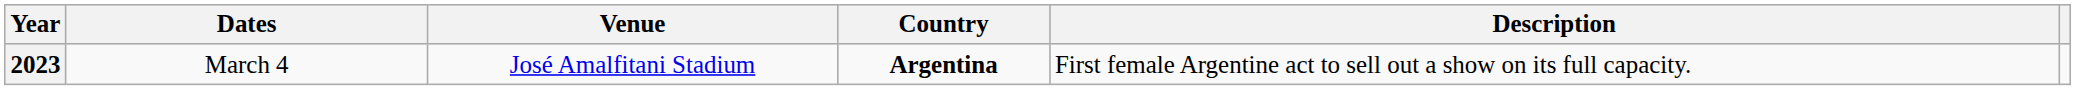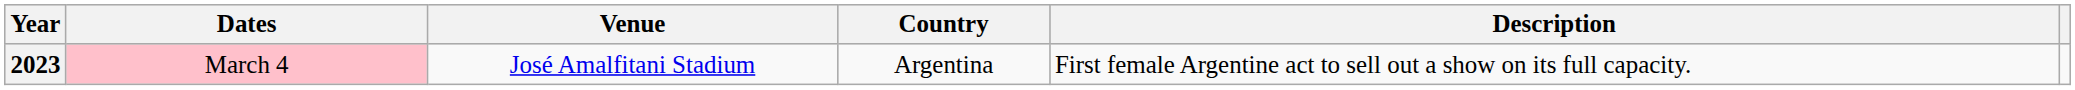(247, 63) no background -> (247, 63) pink background
(944, 63) bold -> (944, 63) normal
